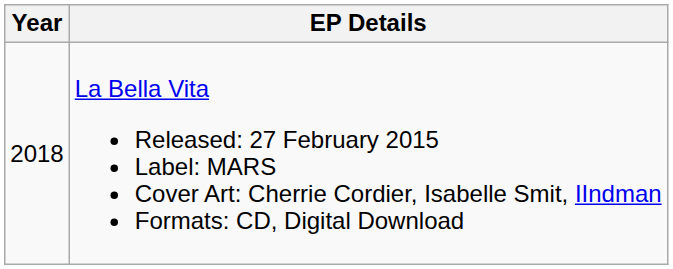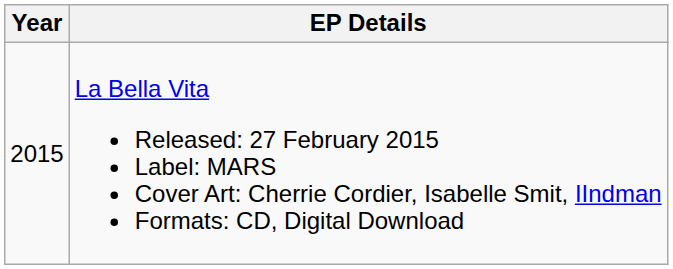(37, 153) 2018 -> (37, 153) 2015
